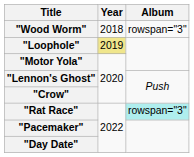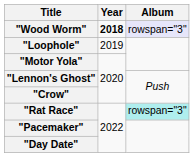(112, 29) normal -> (112, 29) bold
(157, 29) no background -> (157, 29) lavender background
(112, 45) khaki background -> (112, 45) no background
